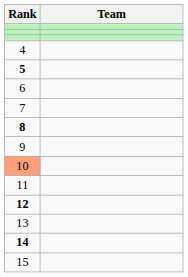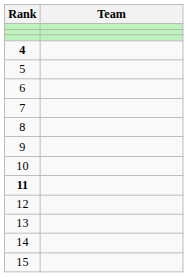(22, 50) normal -> (22, 50) bold
(22, 69) bold -> (22, 69) normal
(22, 127) bold -> (22, 127) normal
(22, 165) lightsalmon background -> (22, 165) no background
(22, 185) normal -> (22, 185) bold
(22, 204) bold -> (22, 204) normal
(22, 243) bold -> (22, 243) normal
